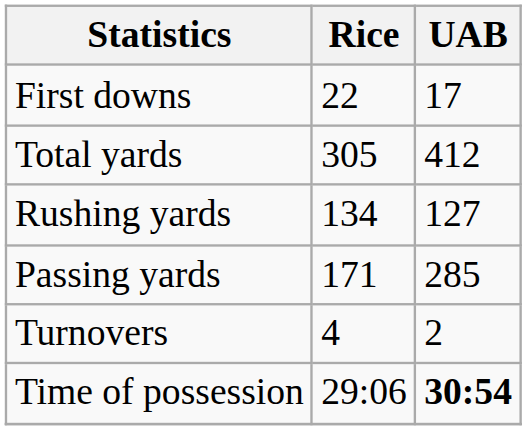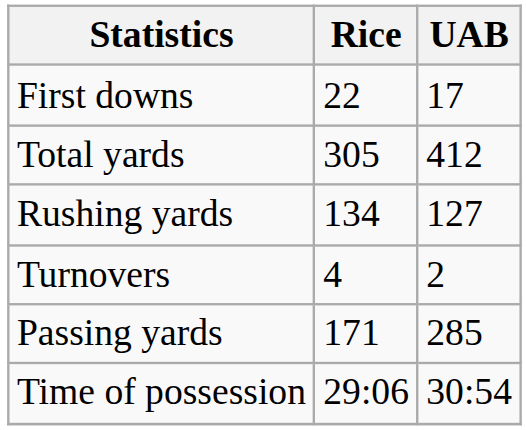rows swapped: (118, 273) <-> (92, 333)
(468, 392) bold -> (469, 392) normal
